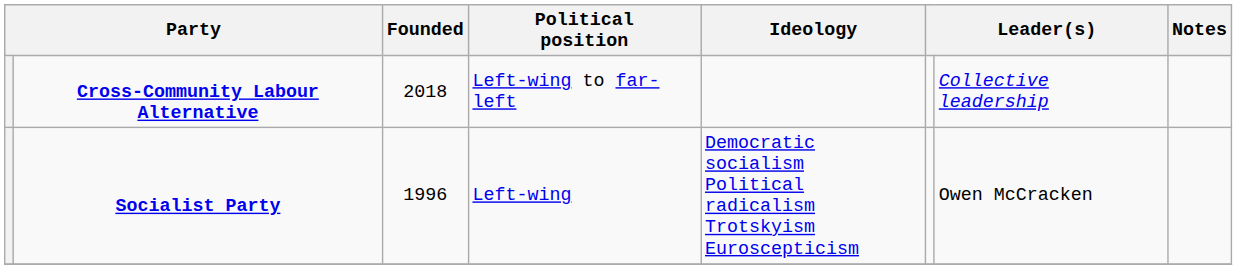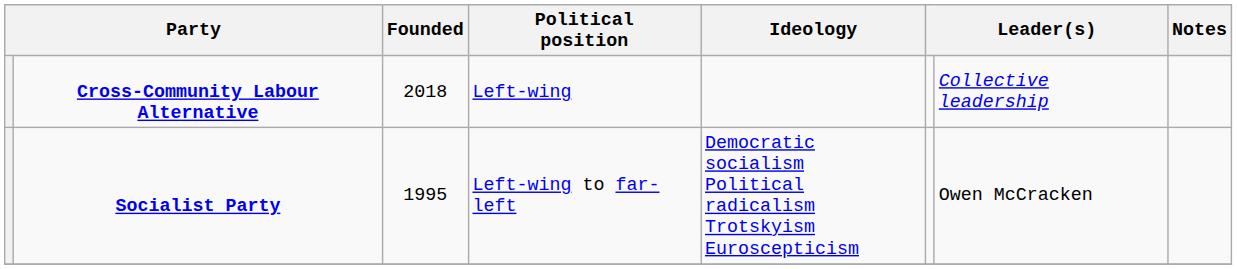(566, 92) Left-wing to far-left -> (522, 92) Left-wing
(425, 196) 1996 -> (425, 196) 1995
(522, 196) Left-wing -> (566, 196) Left-wing to far-left
